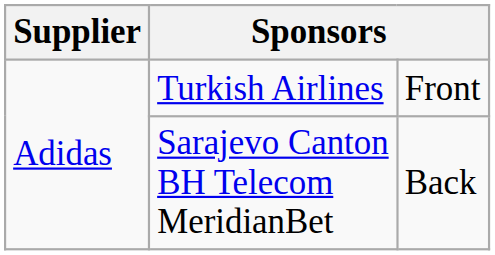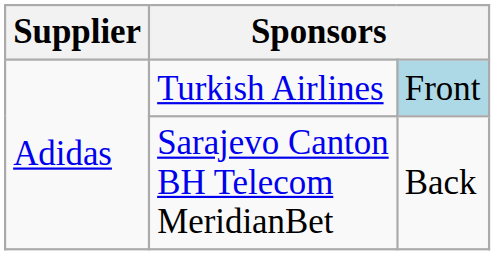(443, 87) no background -> (443, 87) lightblue background
